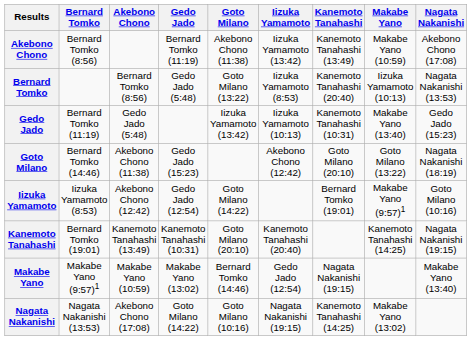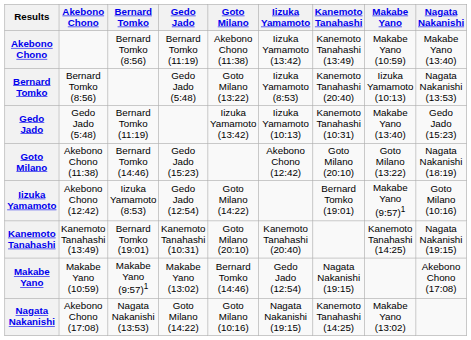columns swapped: (134, 17) <-> (84, 17)
(441, 49) Akebono Chono (17:08) -> (441, 49) Makabe Yano (13:40)
(441, 278) Makabe Yano (13:40) -> (441, 278) Akebono Chono (17:08)
